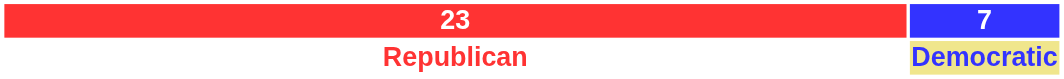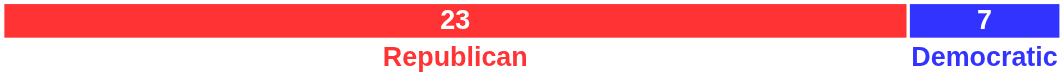(985, 57) khaki background -> (985, 57) no background
